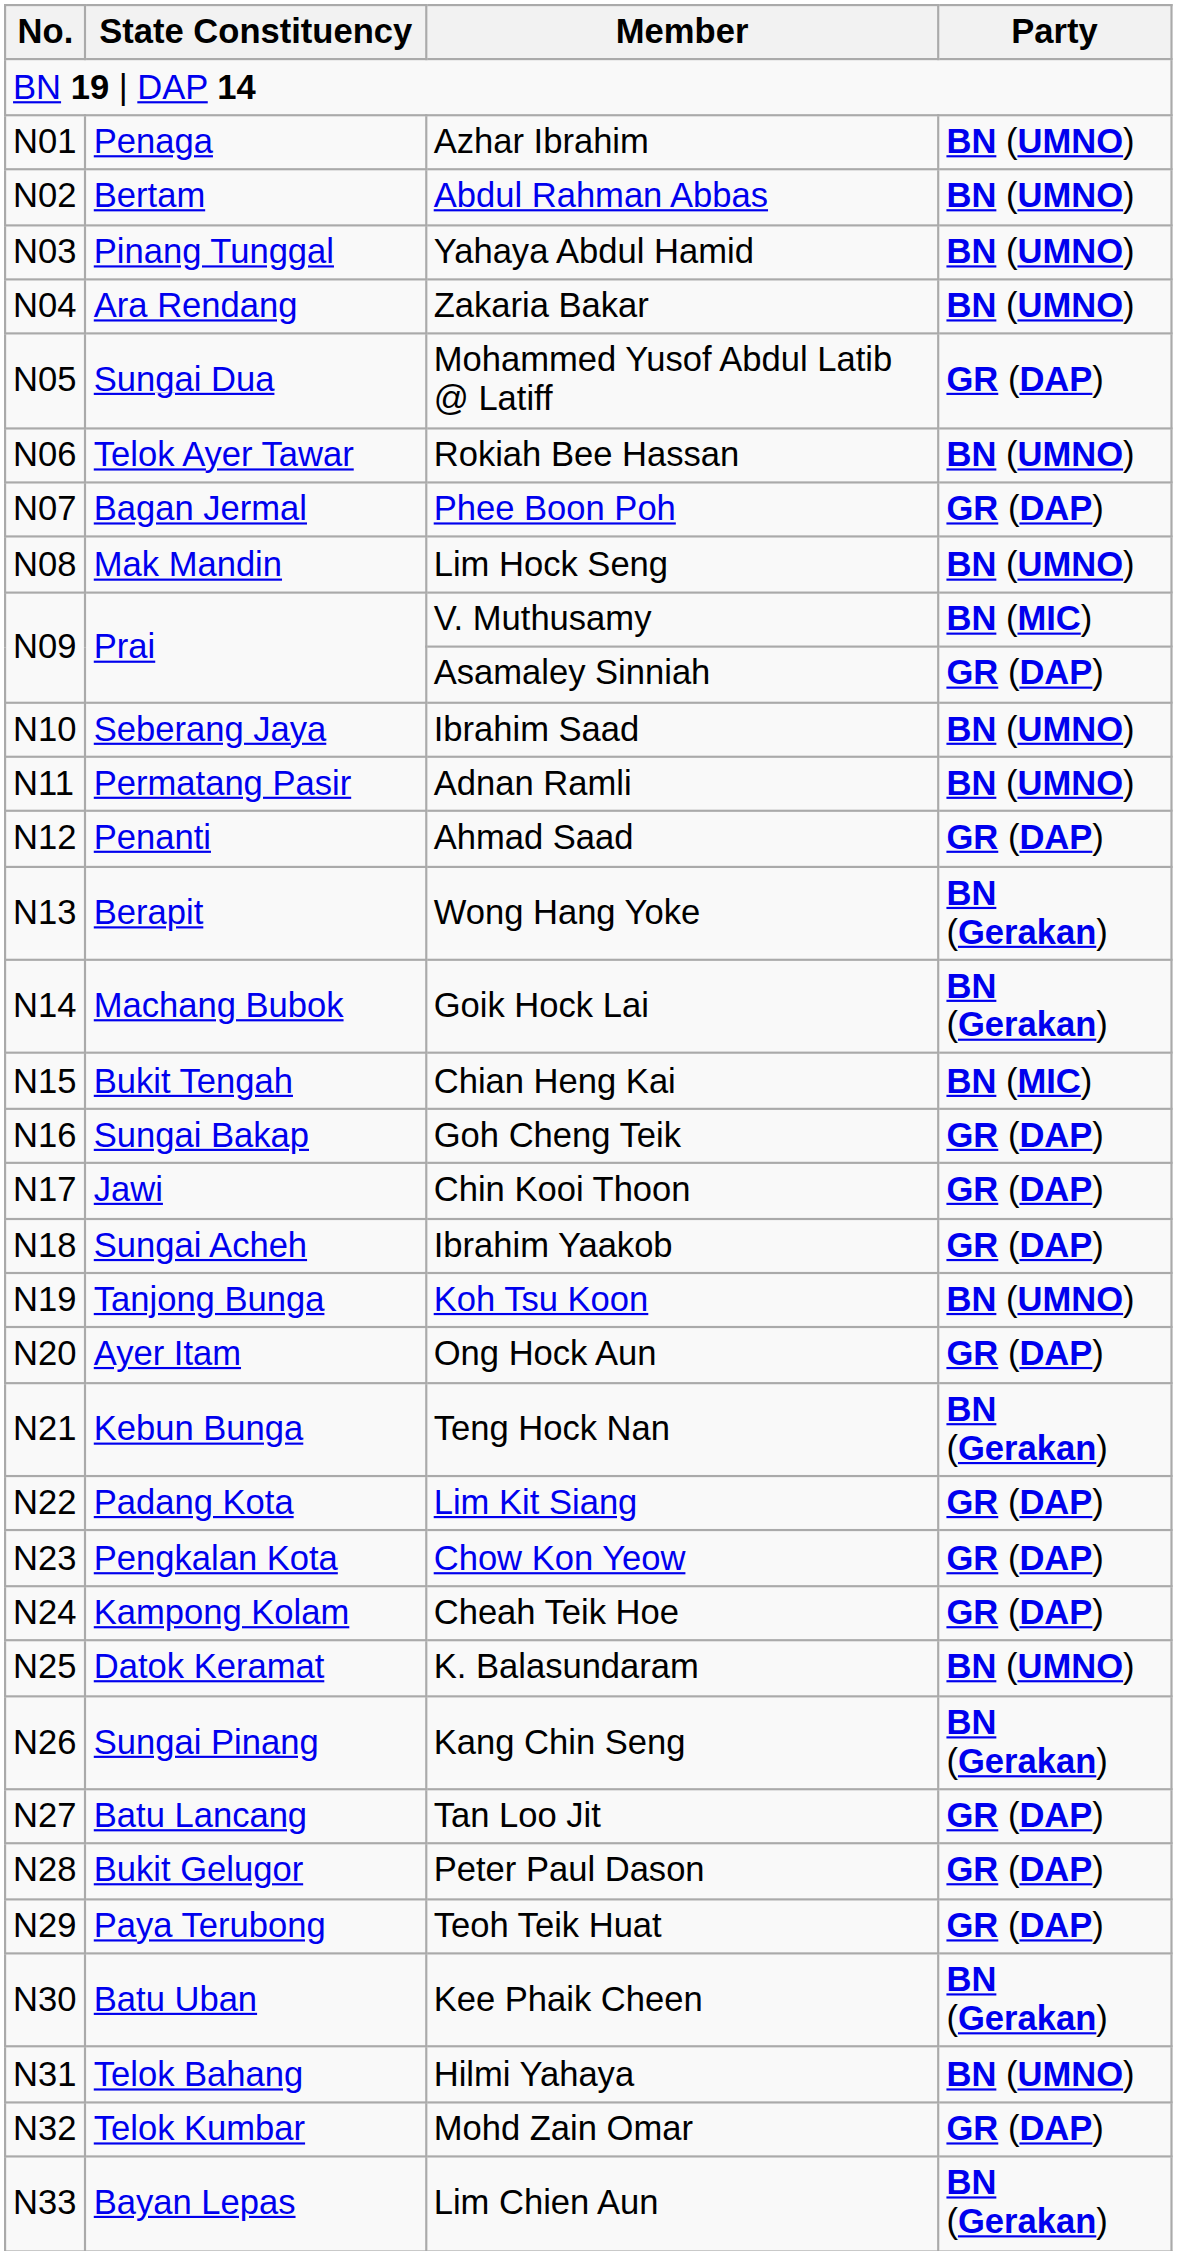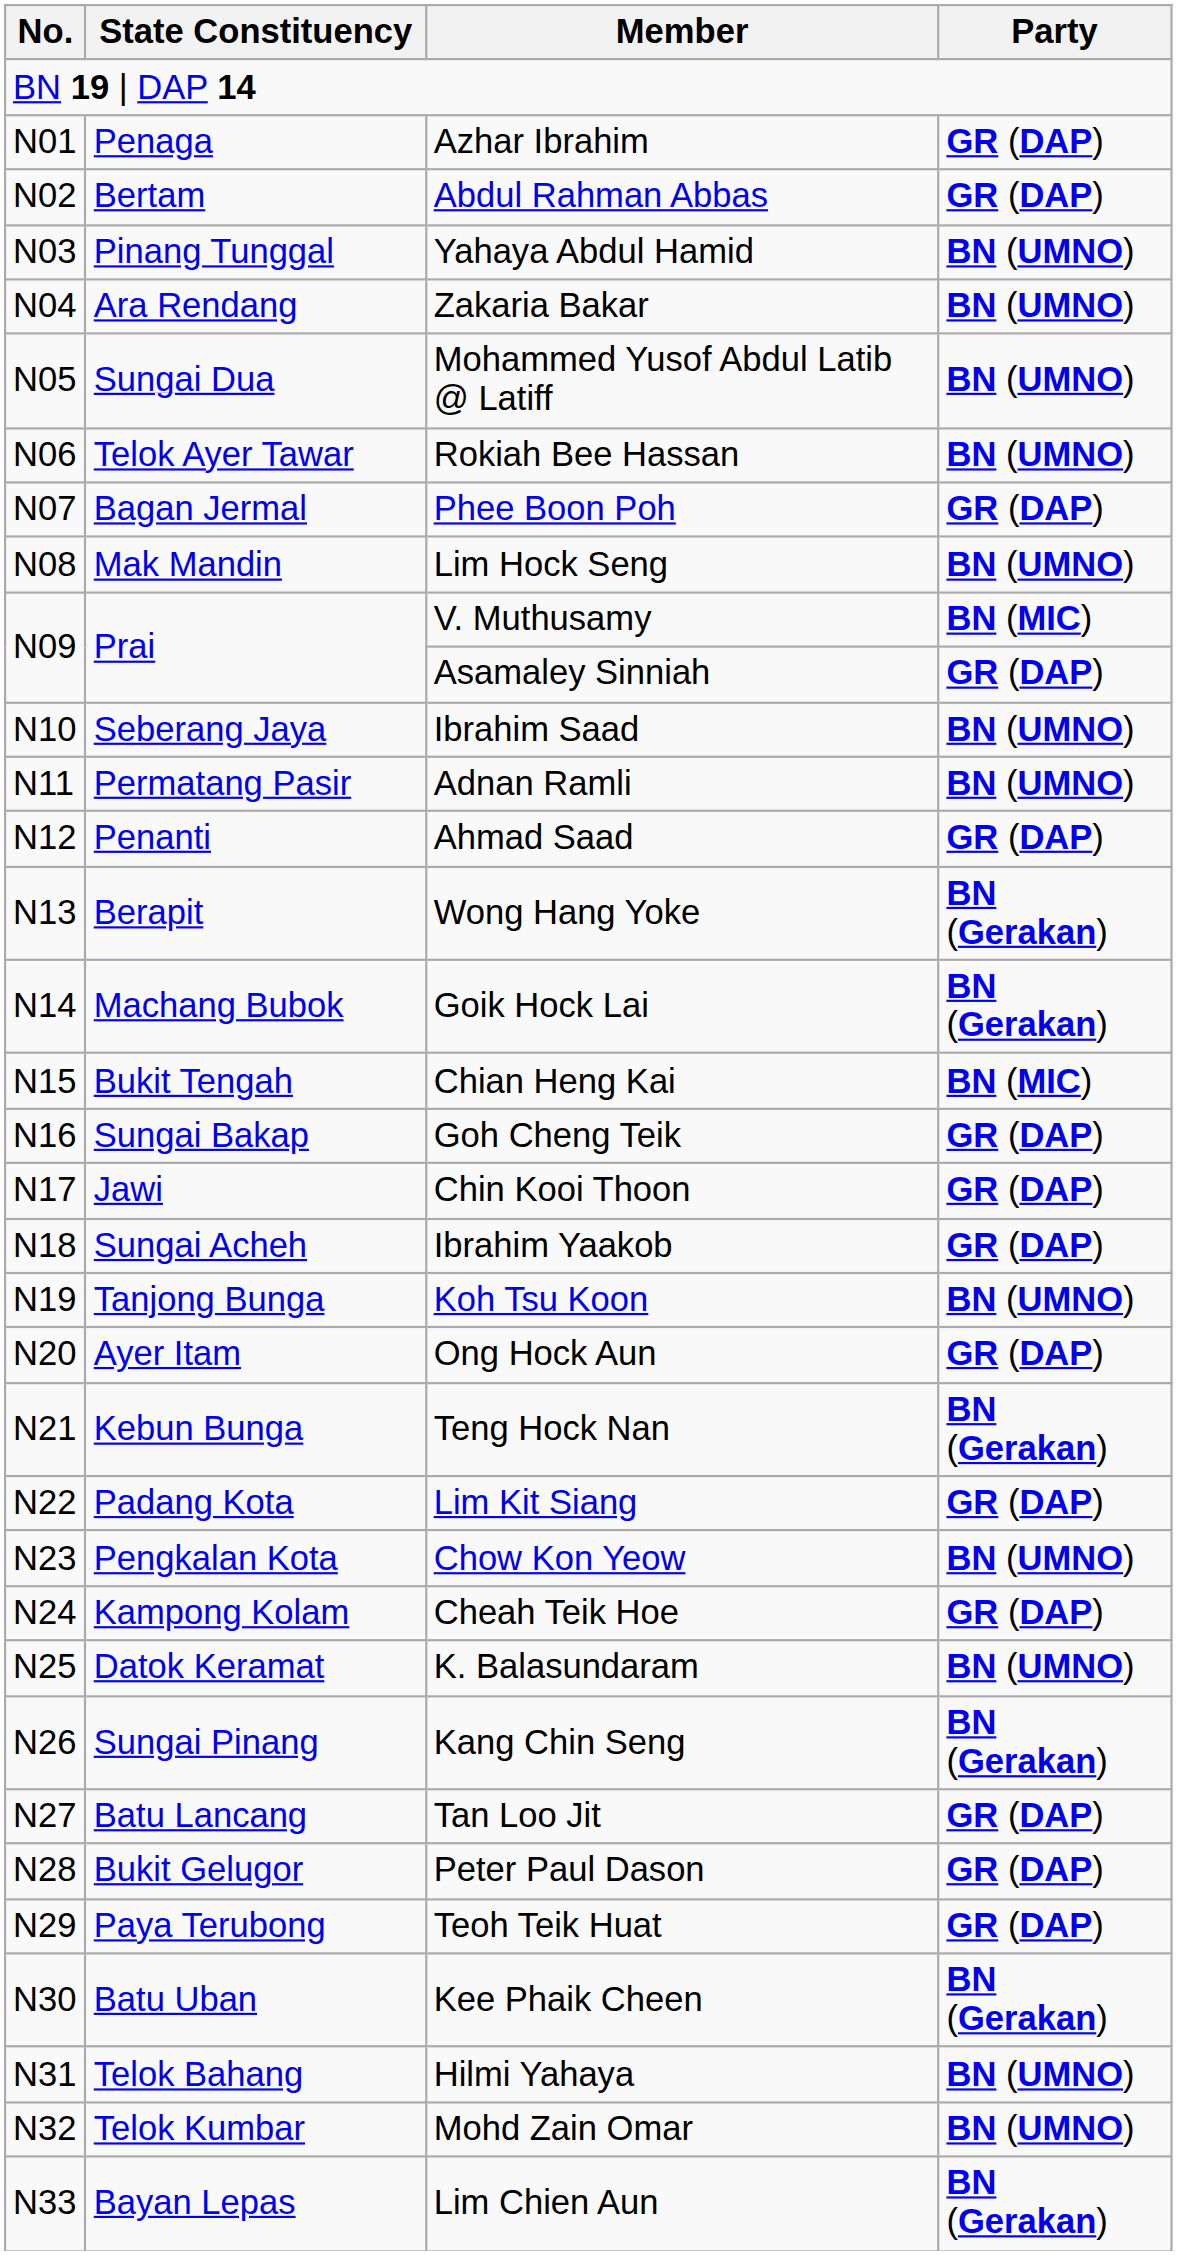(1041, 141) BN (UMNO) -> (1025, 141) GR (DAP)
(1041, 196) BN (UMNO) -> (1025, 196) GR (DAP)
(1025, 380) GR (DAP) -> (1041, 380) BN (UMNO)
(1025, 1557) GR (DAP) -> (1041, 1557) BN (UMNO)
(1025, 2128) GR (DAP) -> (1041, 2128) BN (UMNO)
